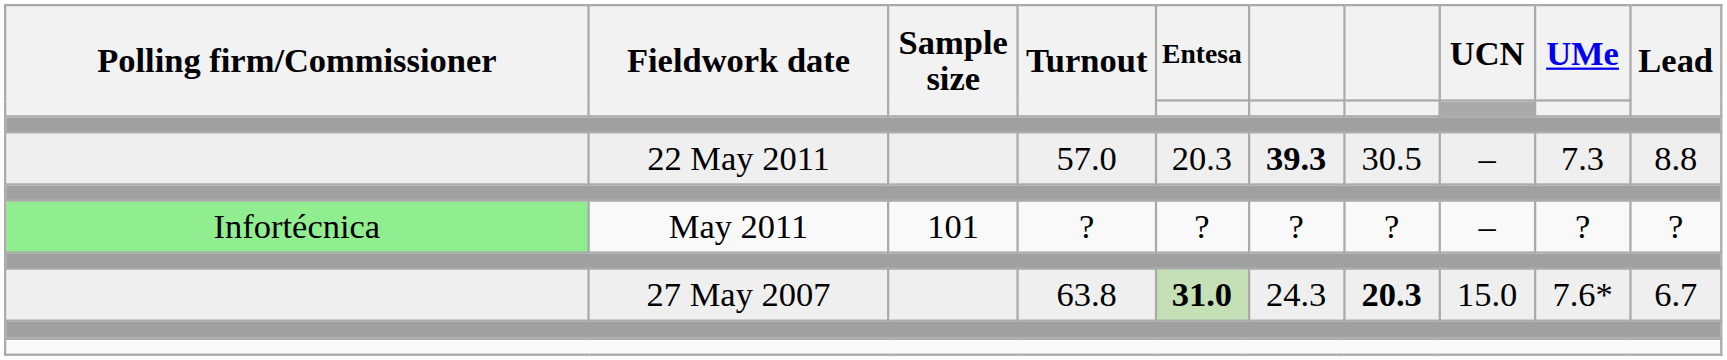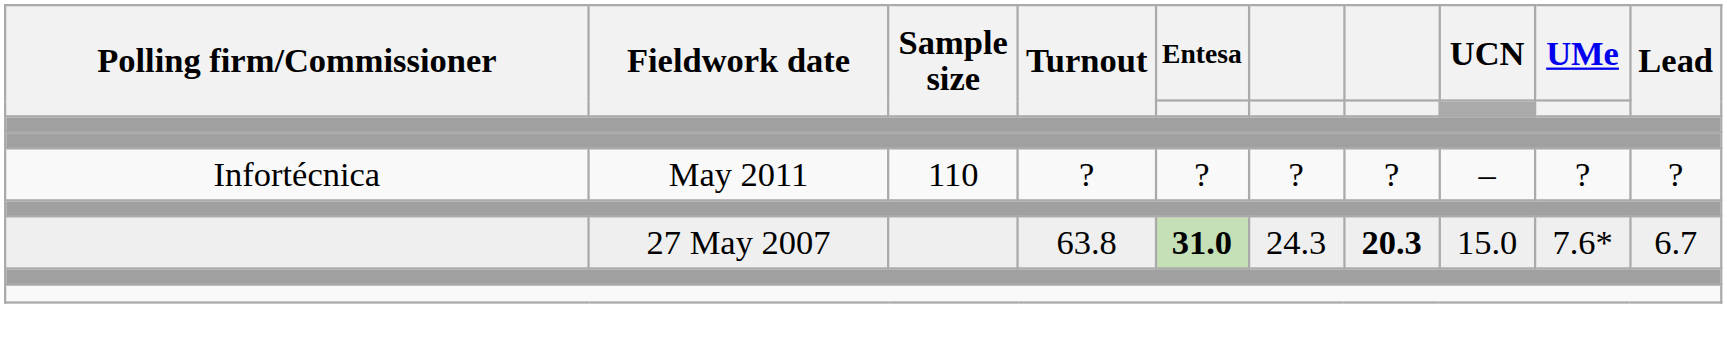- row: (739, 158)
(297, 226) lightgreen background -> (297, 174) no background
(953, 226) 101 -> (953, 174) 110
